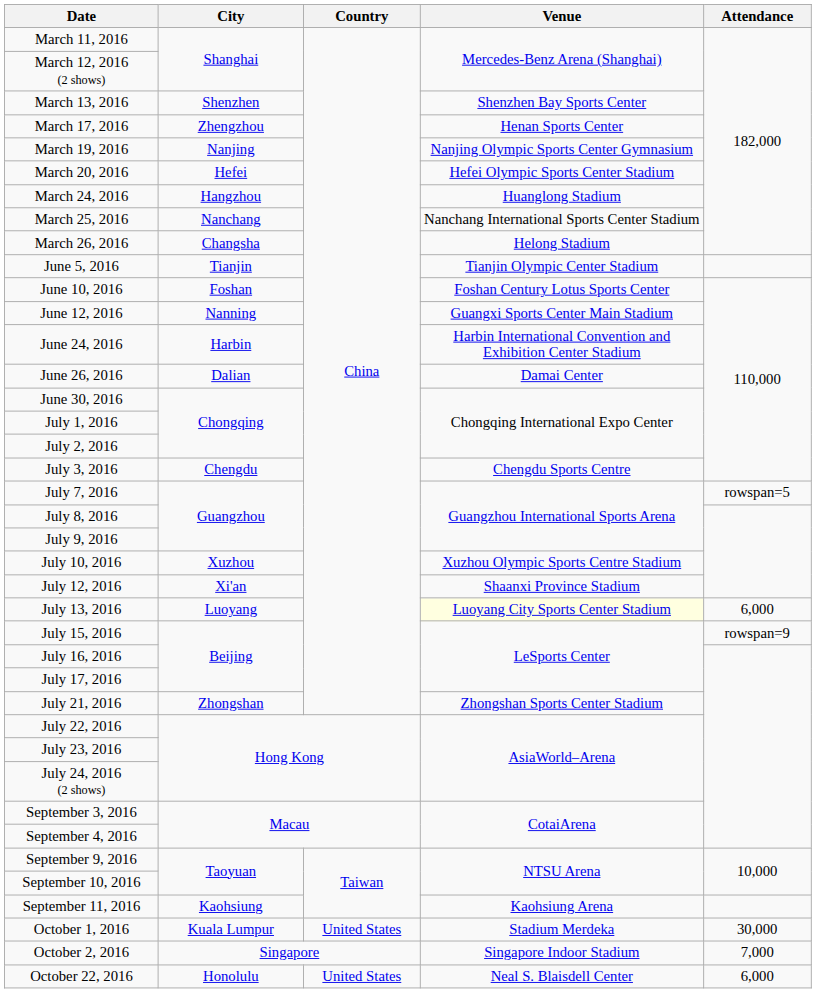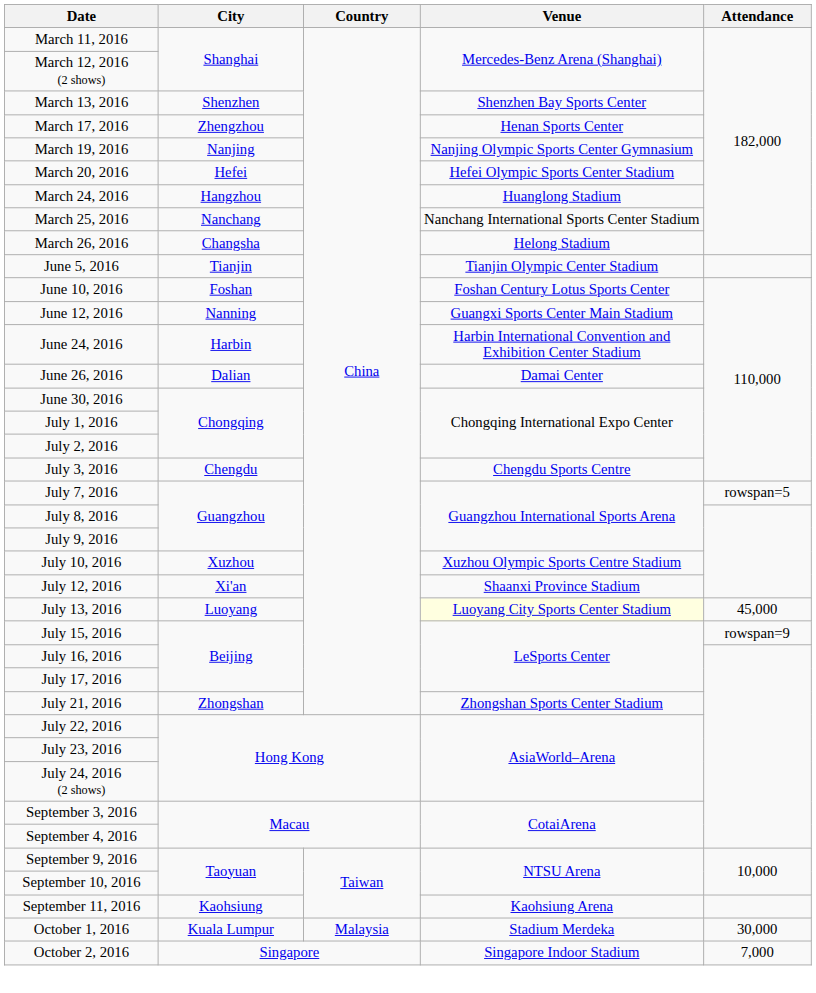(757, 609) 6,000 -> (757, 609) 45,000
(362, 929) United States -> (362, 929) Malaysia
- row: (81, 976)
